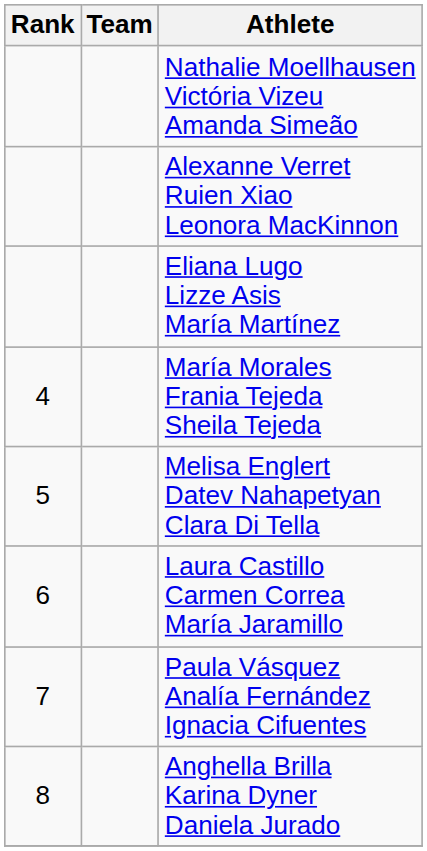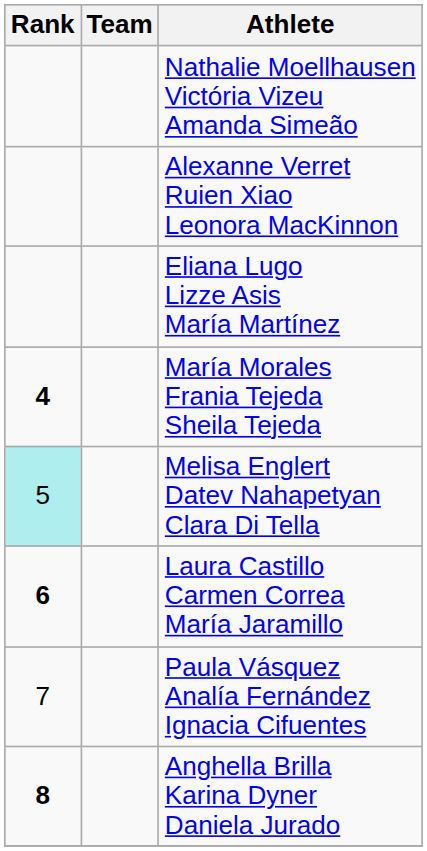(43, 396) normal -> (43, 396) bold
(43, 496) no background -> (43, 496) paleturquoise background
(43, 596) normal -> (43, 596) bold
(43, 796) normal -> (43, 796) bold
